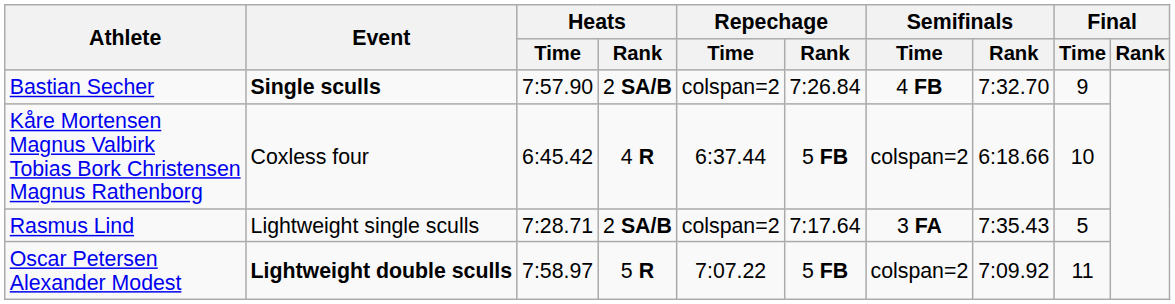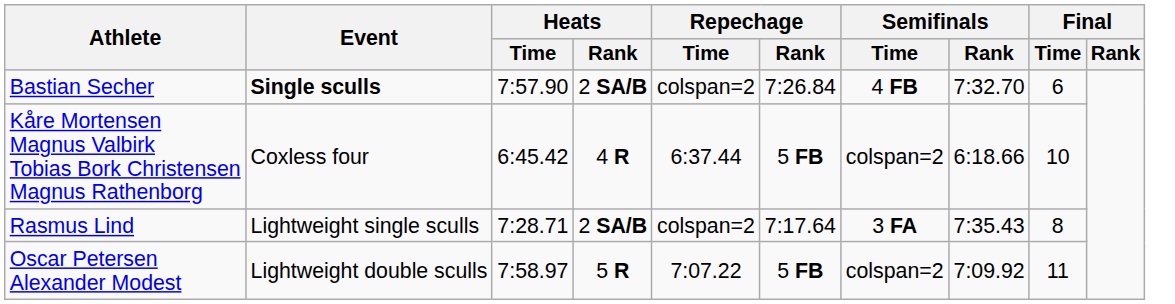(1082, 87) 9 -> (1058, 87) 6
(1082, 226) 5 -> (1058, 226) 8
(381, 271) bold -> (369, 271) normal
